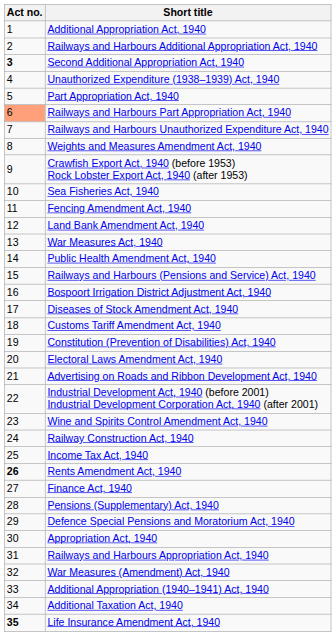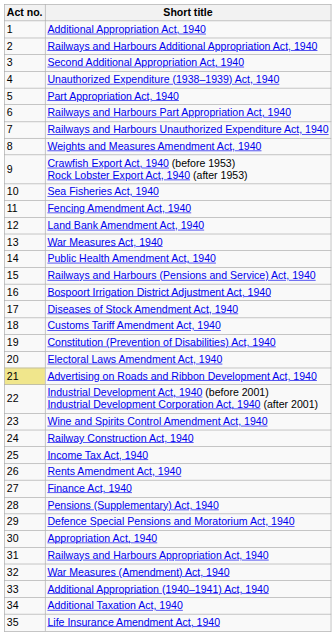(10, 63) bold -> (10, 63) normal
(10, 113) lightsalmon background -> (10, 113) no background
(13, 376) no background -> (13, 376) khaki background
(13, 472) bold -> (13, 472) normal
(13, 622) bold -> (13, 622) normal
